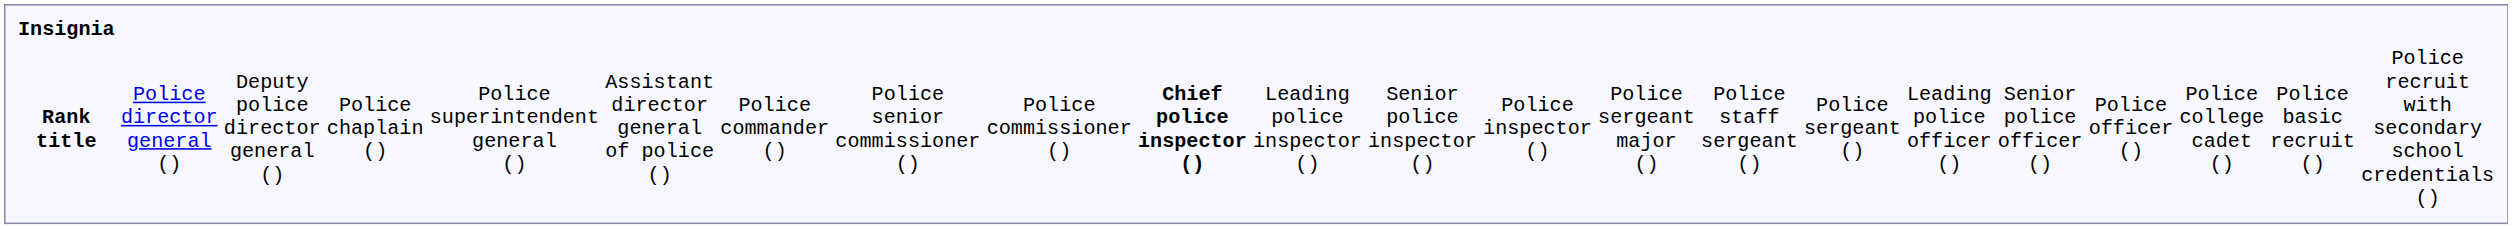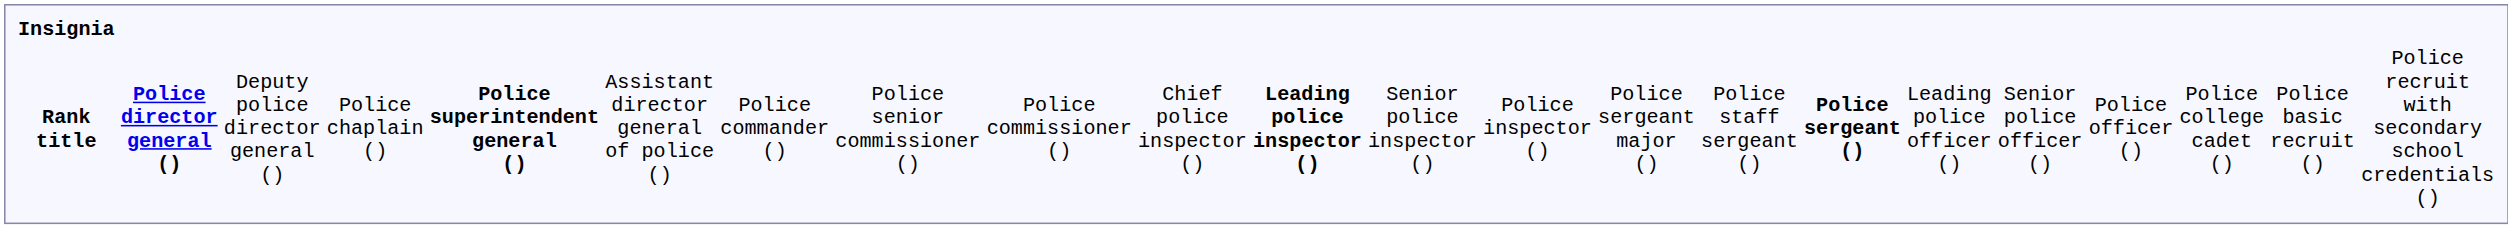(169, 129) normal -> (169, 129) bold
(514, 129) normal -> (514, 129) bold
(1192, 129) bold -> (1192, 129) normal
(1307, 129) normal -> (1307, 129) bold
(1852, 129) normal -> (1852, 129) bold
